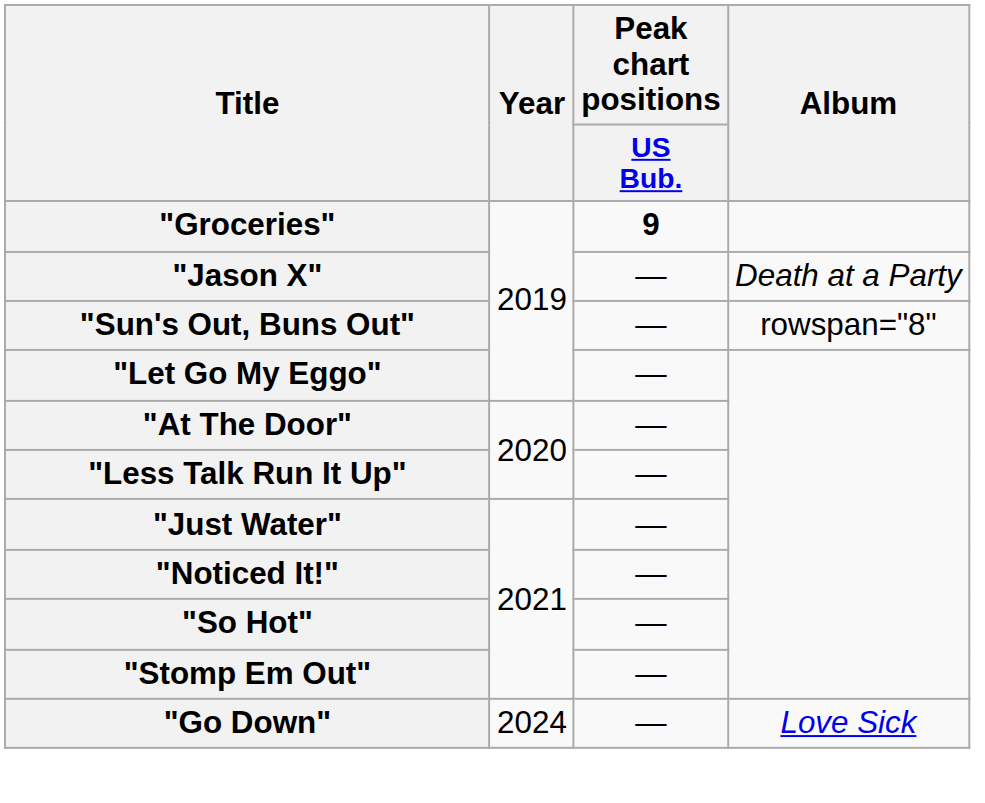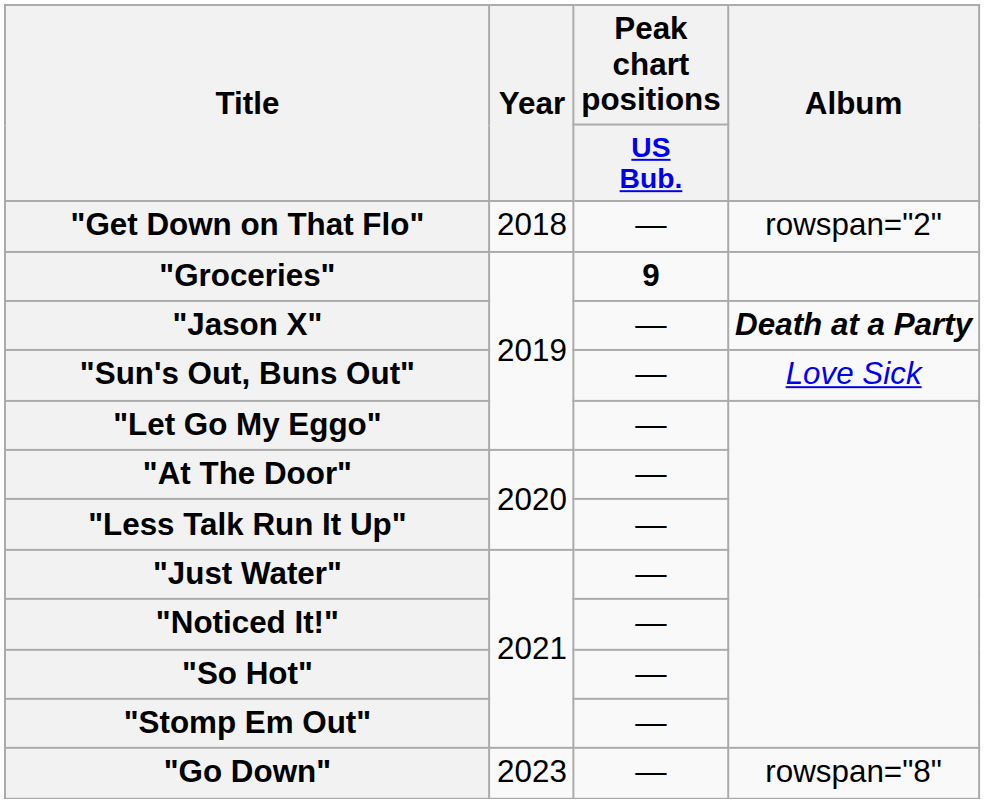+ row: (247, 225)
(848, 275) normal -> (854, 325) bold
(848, 325) rowspan="8" -> (854, 374) Love Sick
(532, 722) 2024 -> (532, 772) 2023
(848, 722) Love Sick -> (854, 772) rowspan="8"
